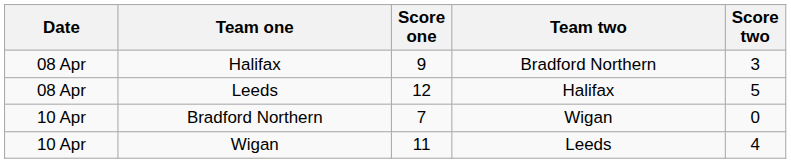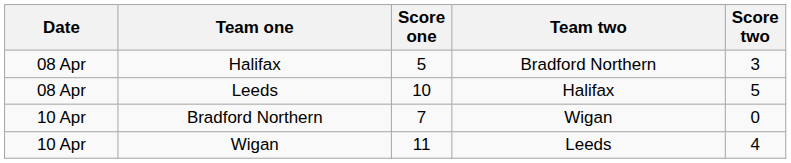(422, 63) 9 -> (422, 63) 5
(422, 90) 12 -> (422, 90) 10
